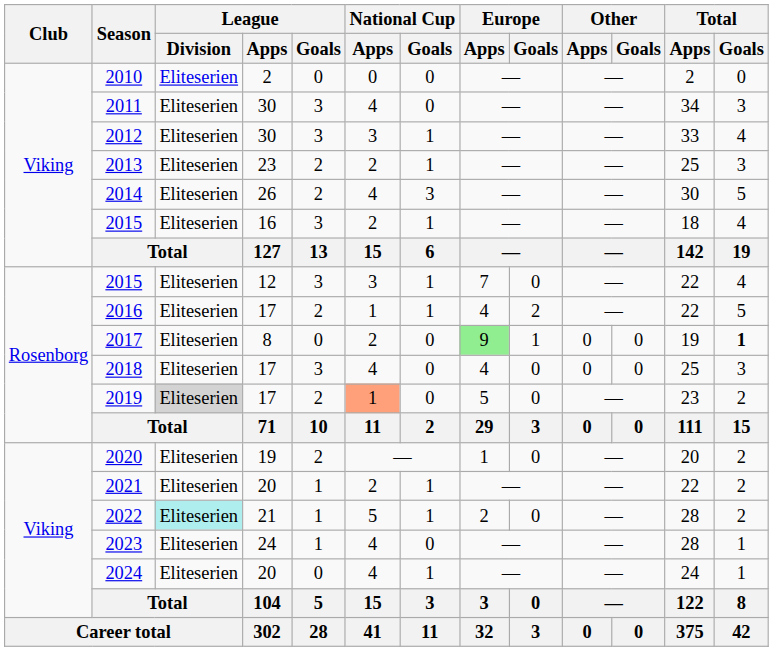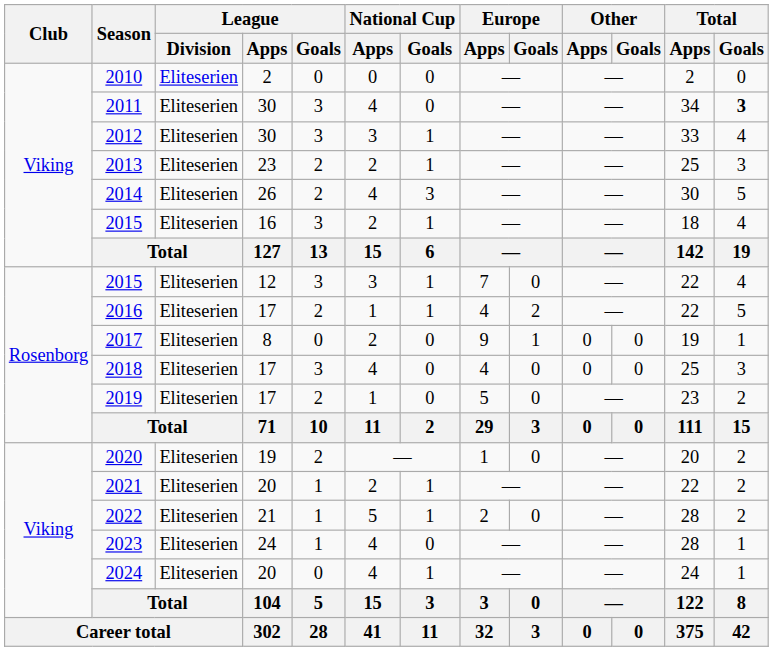(741, 106) normal -> (741, 106) bold
(484, 340) lightgreen background -> (484, 340) no background
(741, 340) bold -> (741, 340) normal
(199, 398) lightgrey background -> (199, 398) no background
(373, 398) lightsalmon background -> (373, 398) no background
(199, 515) paleturquoise background -> (199, 515) no background
